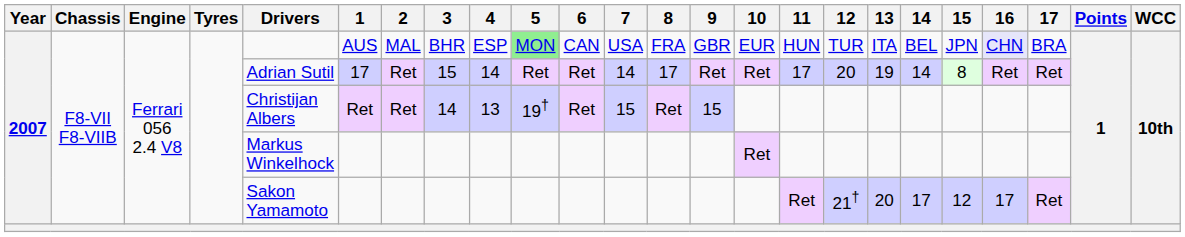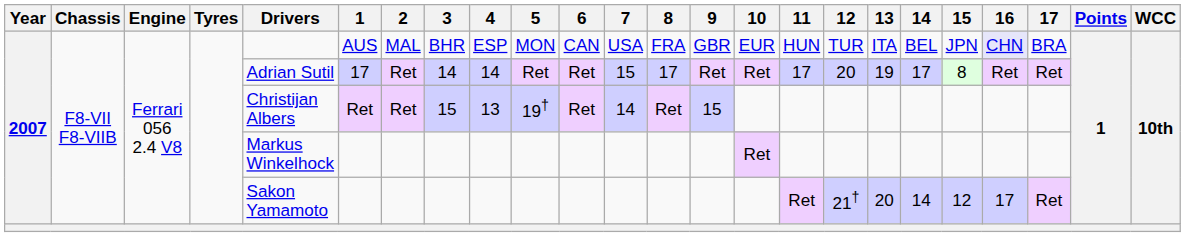(535, 45) lightgreen background -> (535, 45) no background
(447, 72) 15 -> (447, 72) 14
(625, 72) 14 -> (625, 72) 15
(921, 72) 14 -> (921, 72) 17
(447, 108) 14 -> (447, 108) 15
(625, 108) 15 -> (625, 108) 14
(921, 200) 17 -> (921, 200) 14
